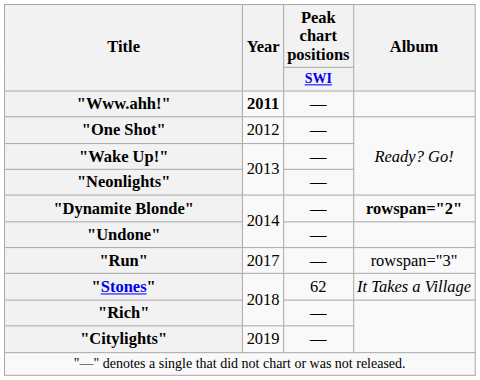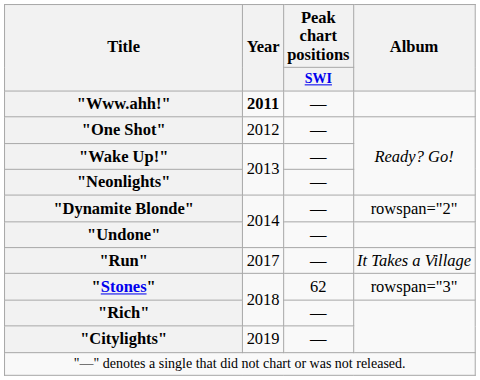(414, 208) bold -> (414, 208) normal
(414, 260) rowspan="3" -> (414, 260) It Takes a Village
(414, 286) It Takes a Village -> (414, 286) rowspan="3"
